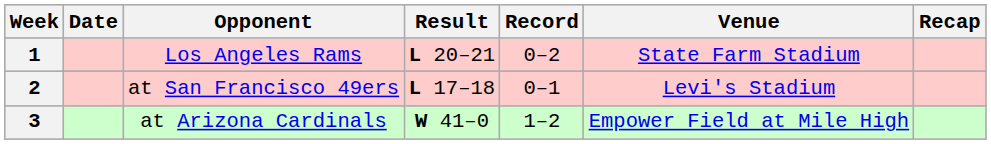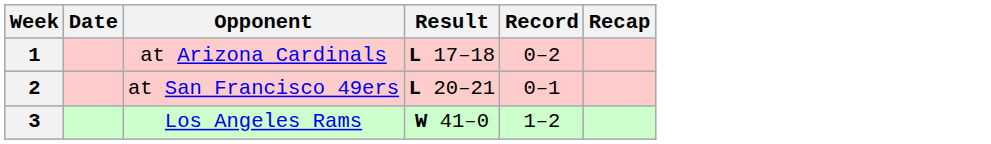- column: (749, 22)
(263, 55) Los Angeles Rams -> (263, 55) at Arizona Cardinals
(452, 55) L 20–21 -> (452, 55) L 17–18
(452, 88) L 17–18 -> (452, 88) L 20–21
(263, 122) at Arizona Cardinals -> (263, 122) Los Angeles Rams
